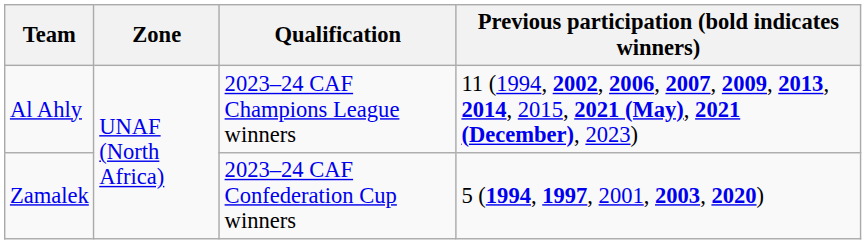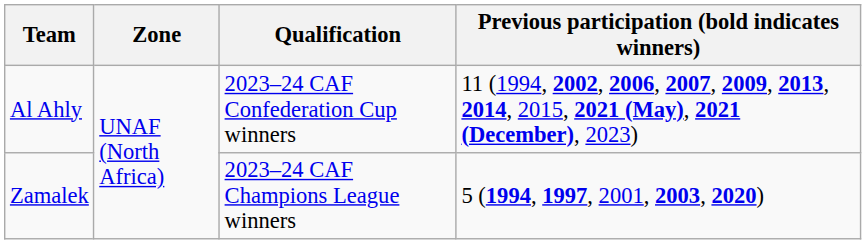(312, 108) 2023–24 CAF Champions League winners -> (311, 108) 2023–24 CAF Confederation Cup winners
(311, 195) 2023–24 CAF Confederation Cup winners -> (312, 195) 2023–24 CAF Champions League winners
